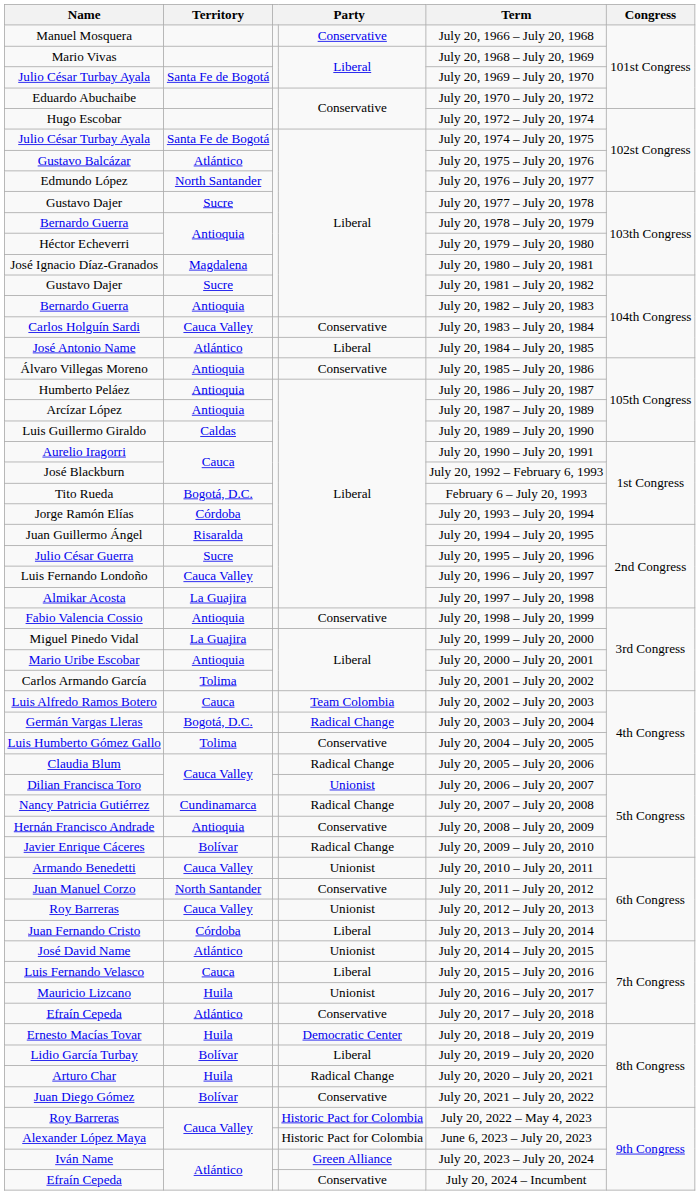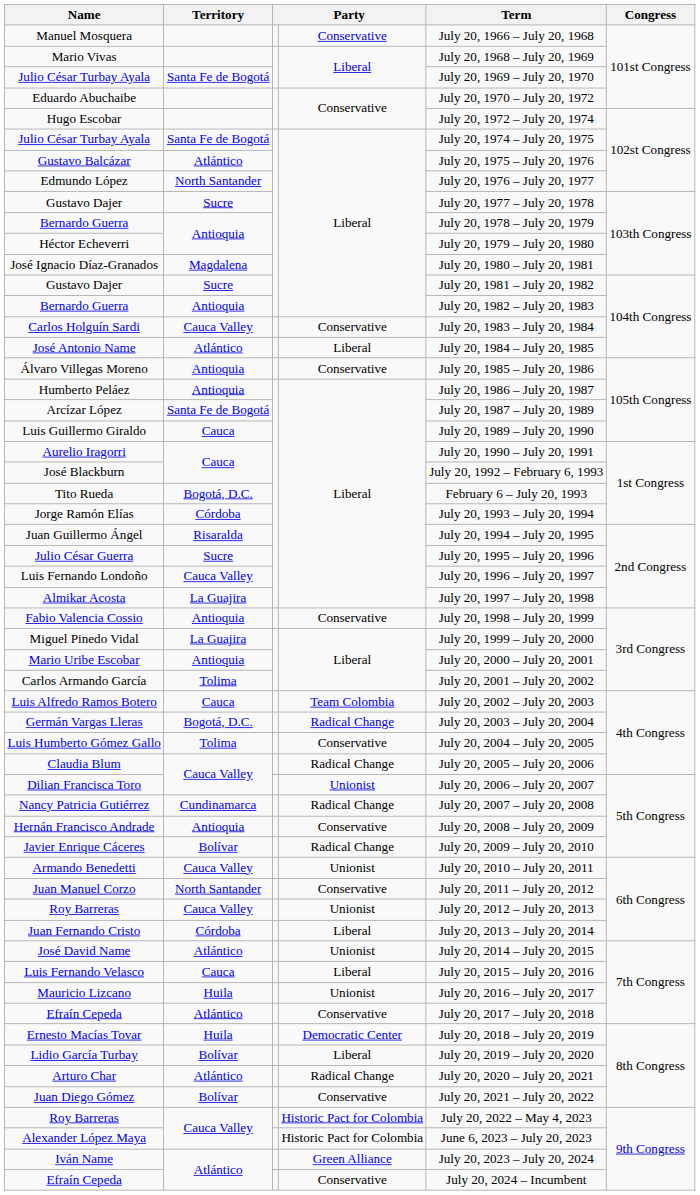(218, 410) Antioquia -> (218, 410) Santa Fe de Bogotá
(218, 431) Caldas -> (218, 431) Cauca
(218, 1076) Huila -> (218, 1076) Atlántico
